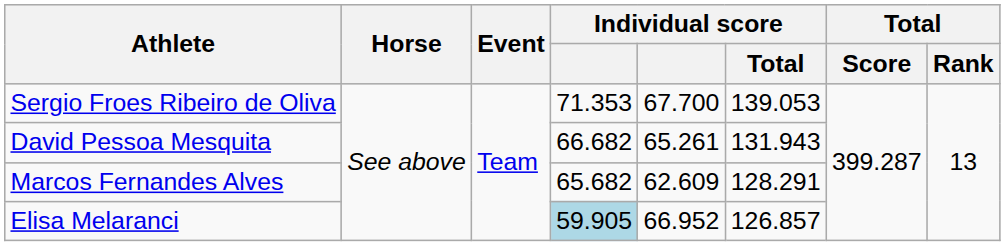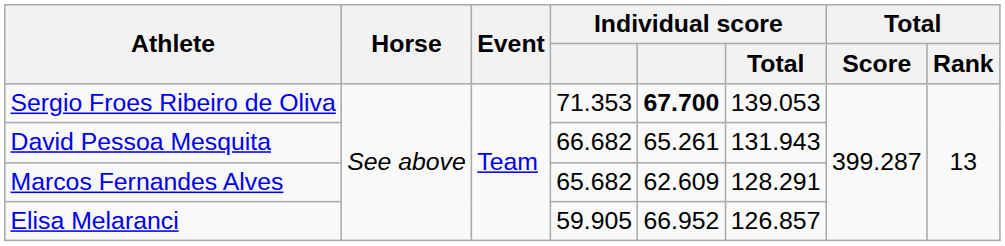(681, 102) normal -> (681, 102) bold
(594, 220) lightblue background -> (594, 220) no background
